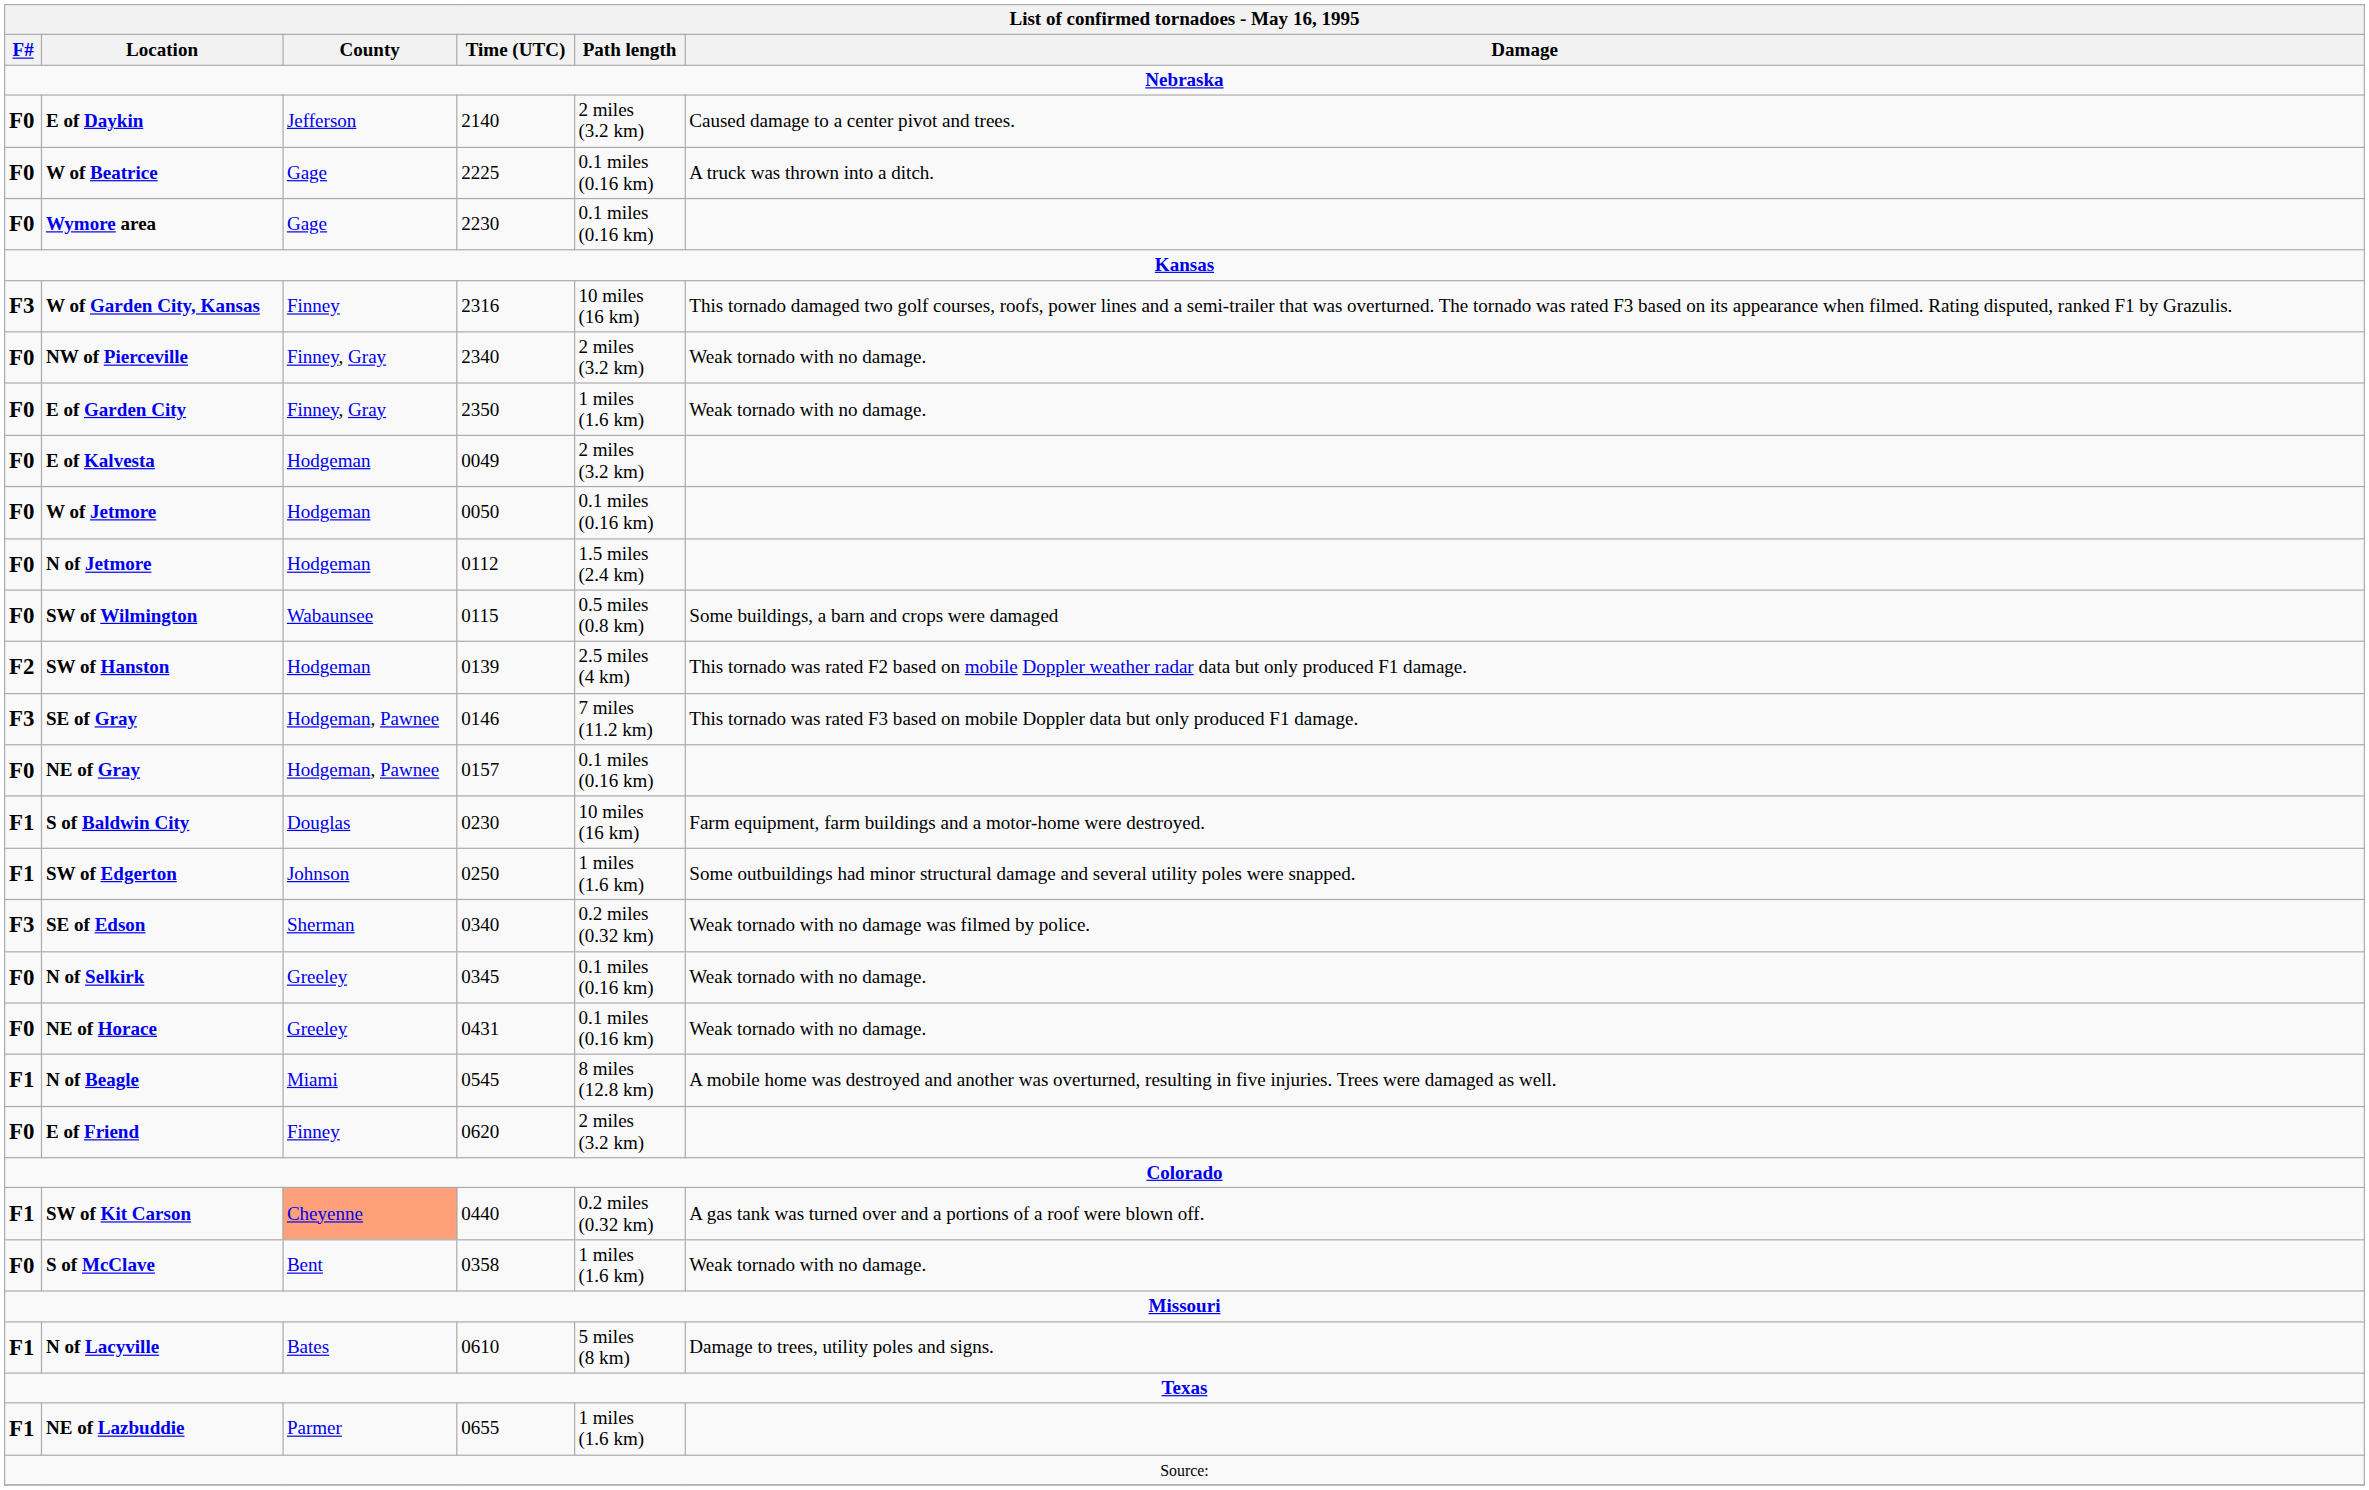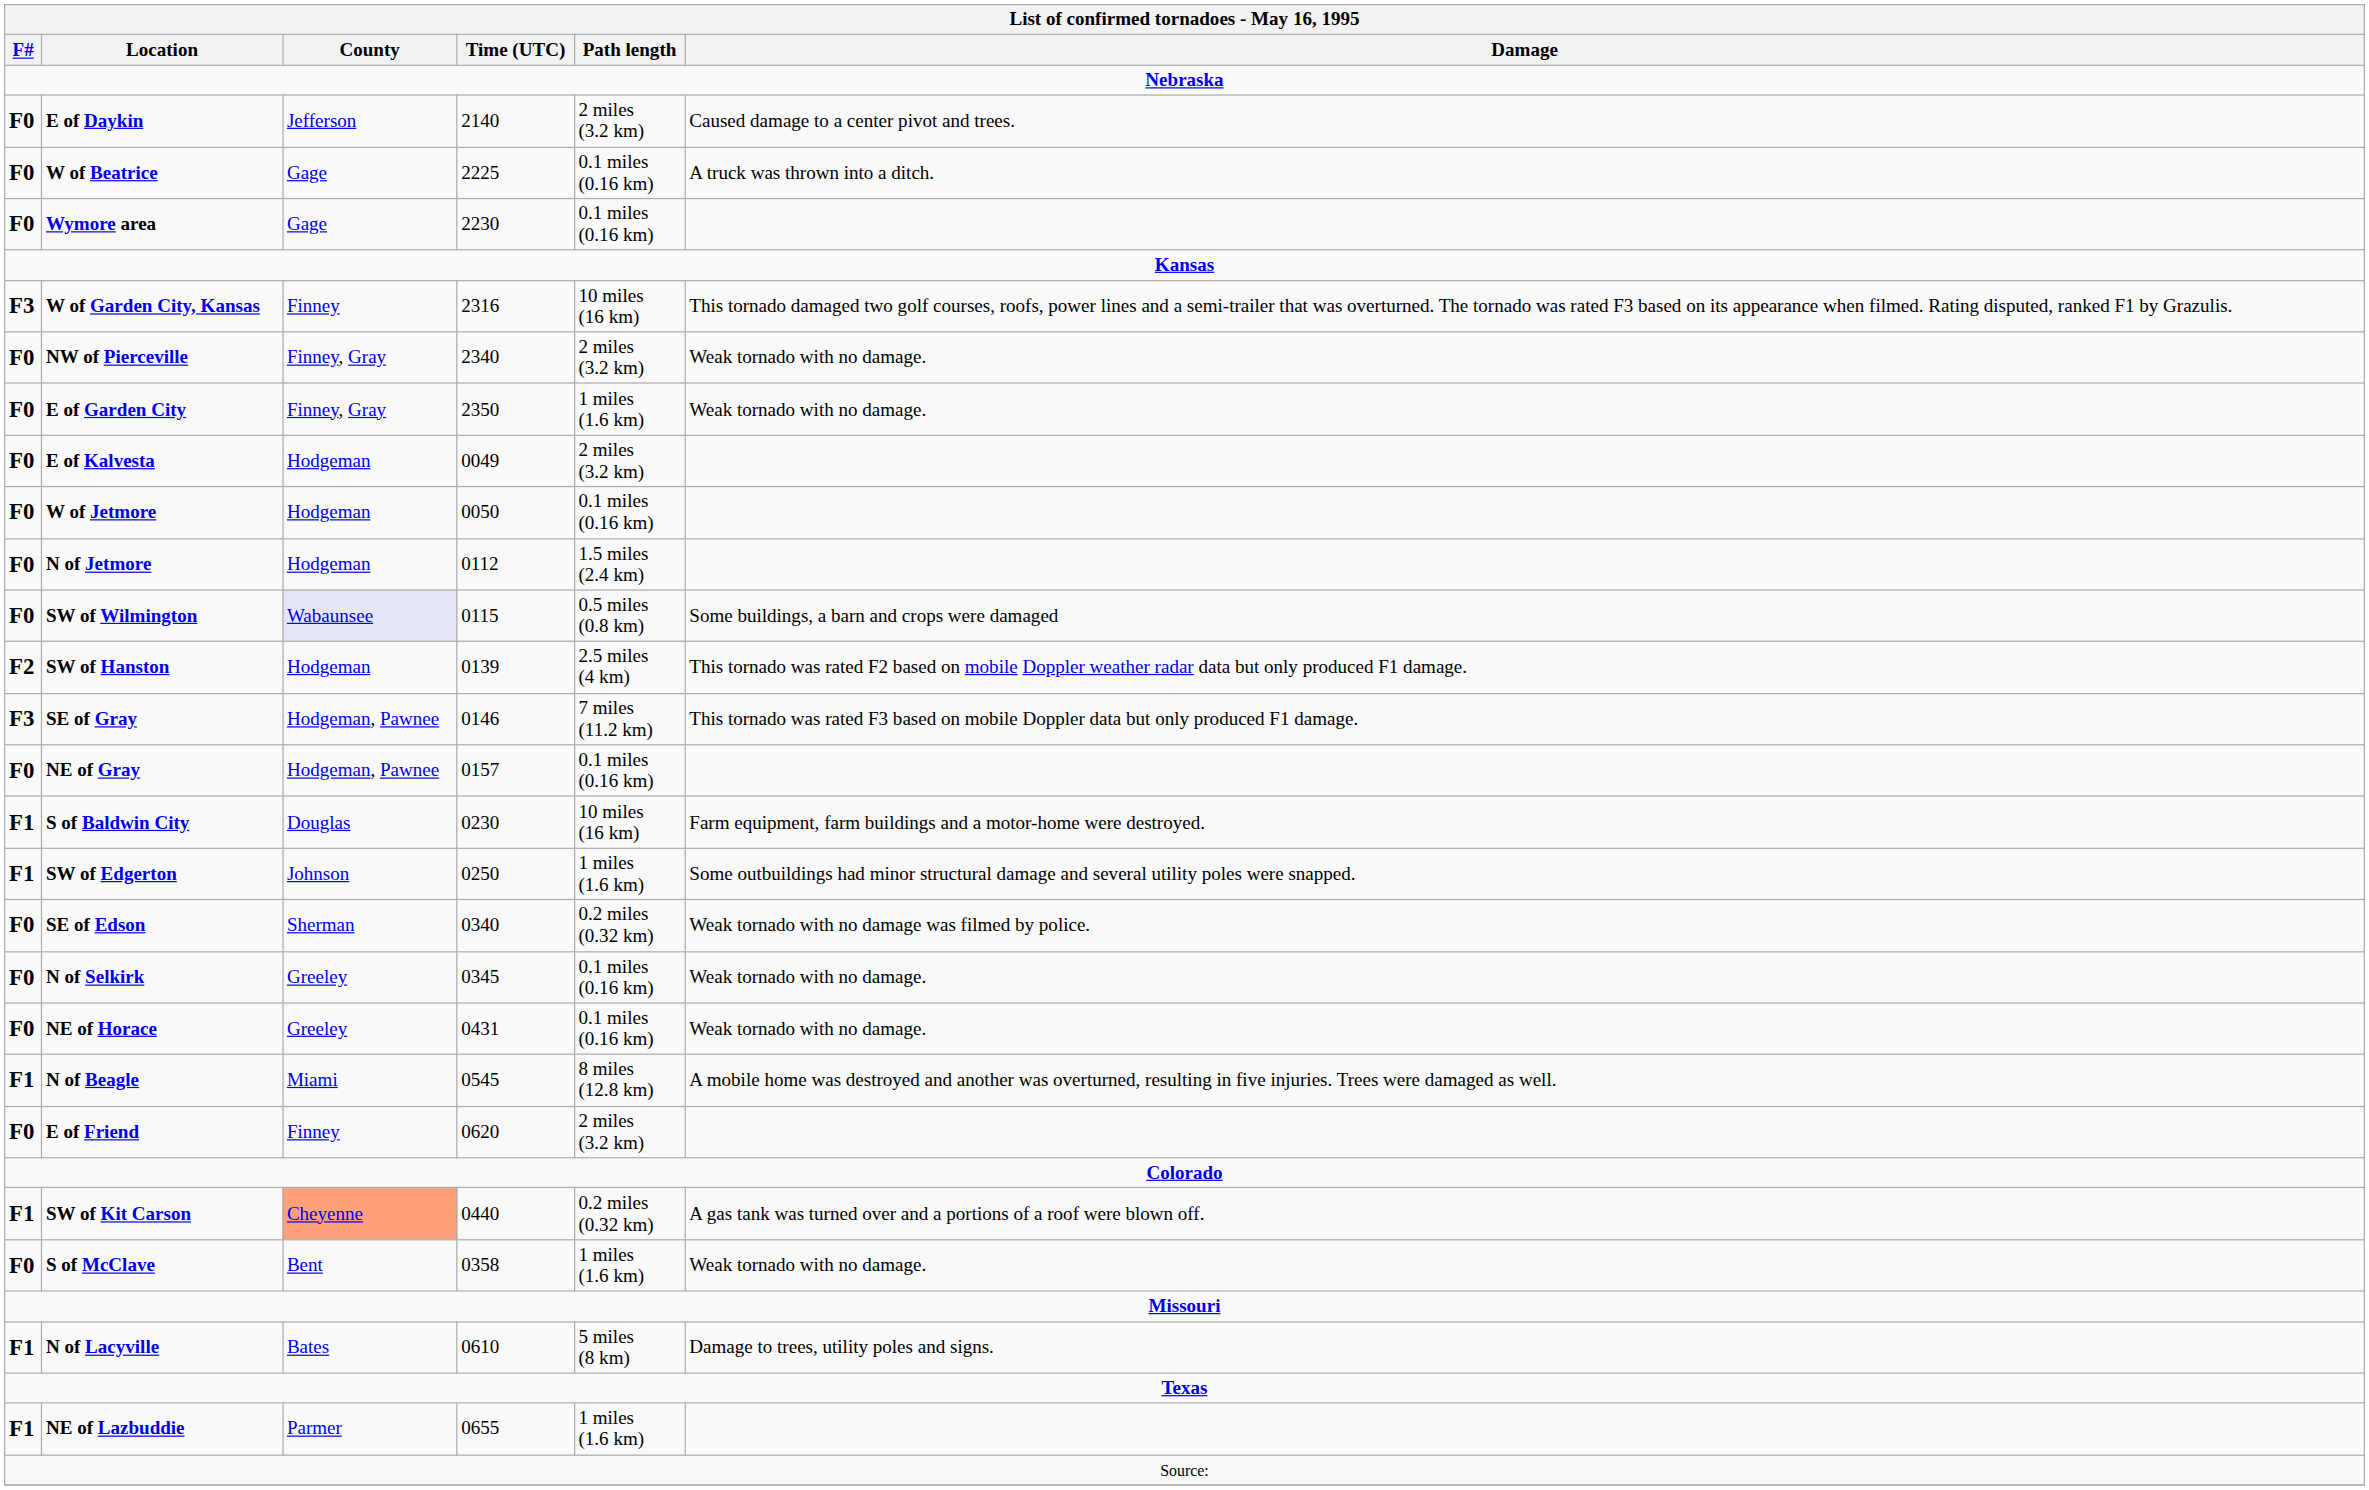(330, 615) no background -> (330, 615) lavender background
(22, 925) F3 -> (22, 925) F0
